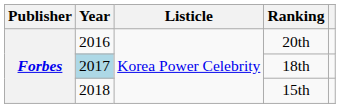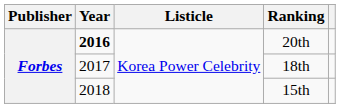(95, 41) normal -> (95, 41) bold
(95, 66) lightblue background -> (95, 66) no background
